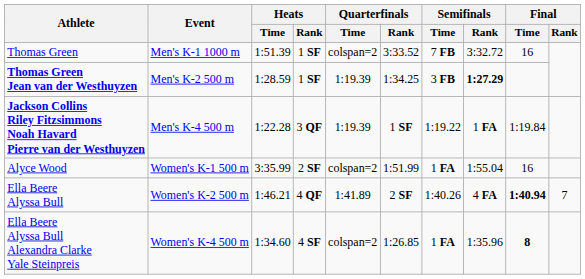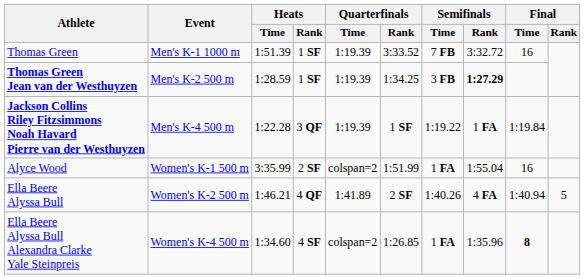(353, 53) colspan=2 -> (353, 53) 1:19.39
(527, 195) bold -> (527, 195) normal
(564, 195) 7 -> (564, 195) 5
